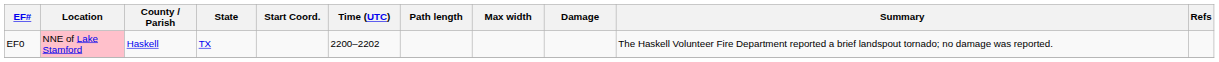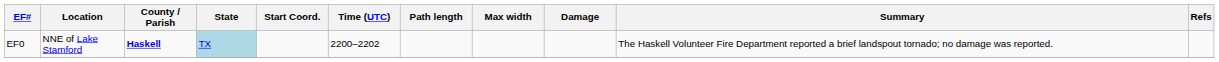(70, 44) pink background -> (70, 44) no background
(143, 44) normal -> (144, 44) bold
(205, 44) no background -> (205, 44) lightblue background
